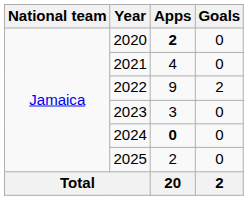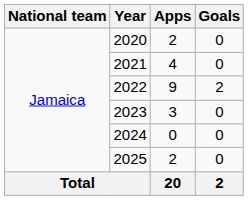(173, 40) bold -> (173, 40) normal
(173, 135) bold -> (173, 135) normal
